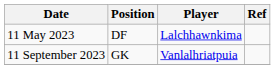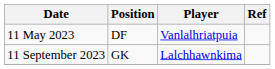(201, 34) Lalchhawnkima -> (199, 34) Vanlalhriatpuia
(199, 54) Vanlalhriatpuia -> (201, 54) Lalchhawnkima
